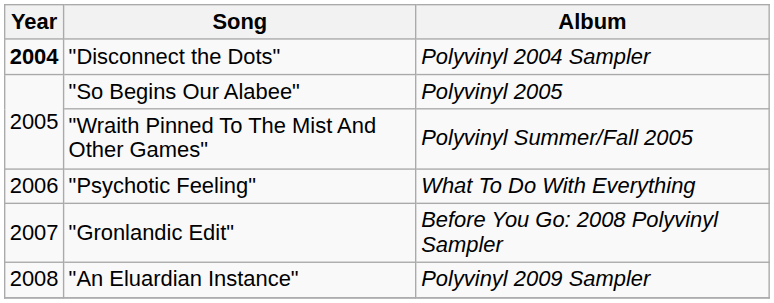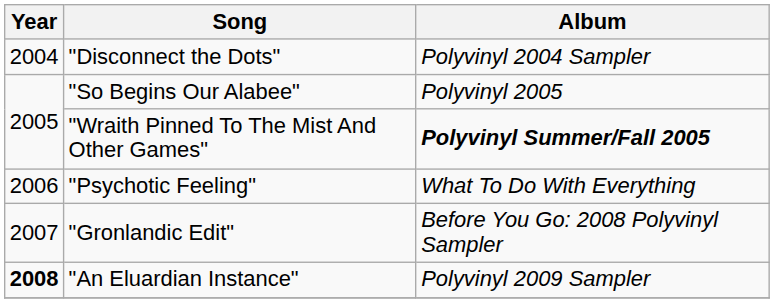(34, 56) bold -> (34, 56) normal
(557, 138) normal -> (566, 138) bold
(34, 279) normal -> (34, 279) bold
